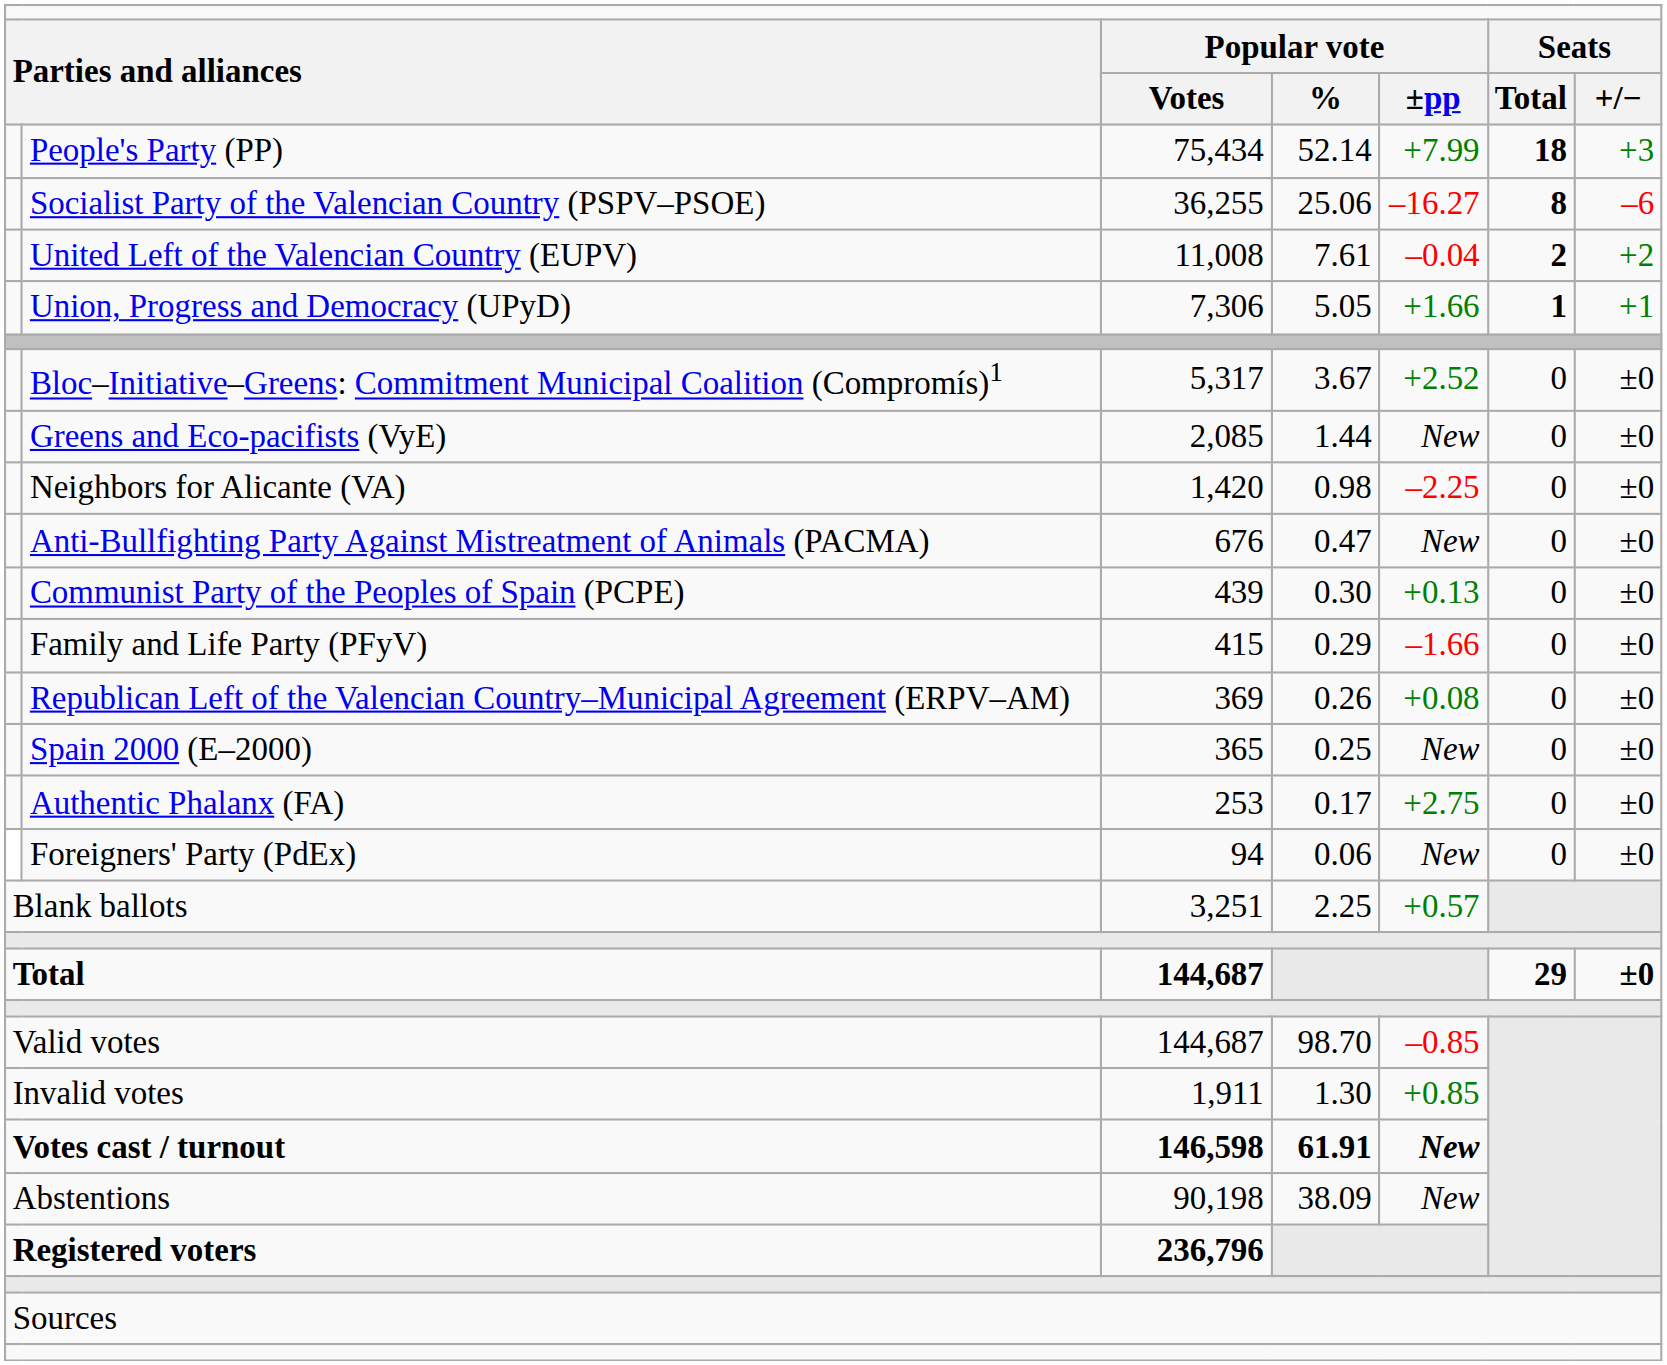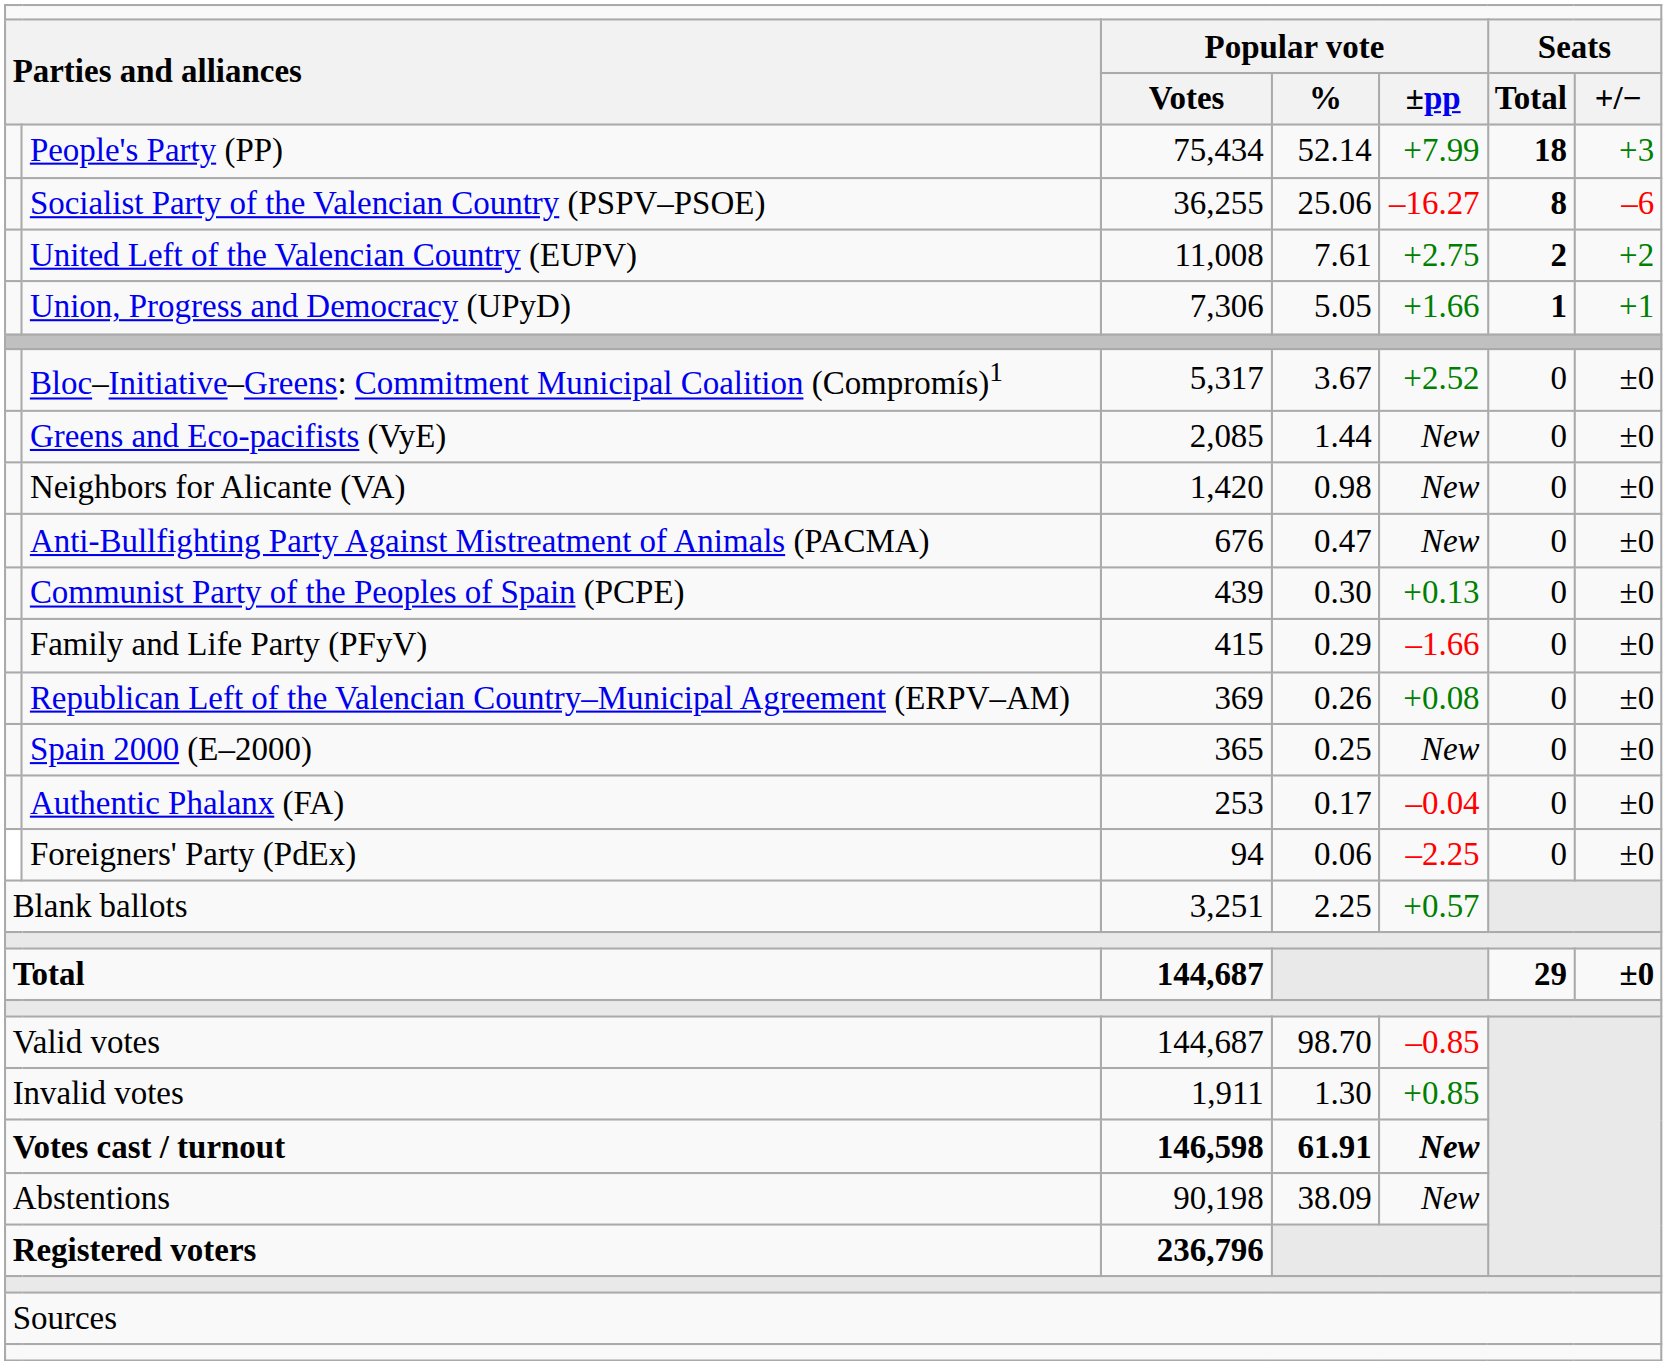(1443, 254) –0.04 -> (1441, 254) +2.75
(1443, 488) –2.25 -> (1450, 488) New
(1441, 801) +2.75 -> (1443, 801) –0.04
(1450, 854) New -> (1443, 854) –2.25
